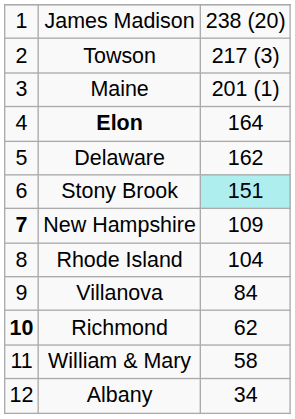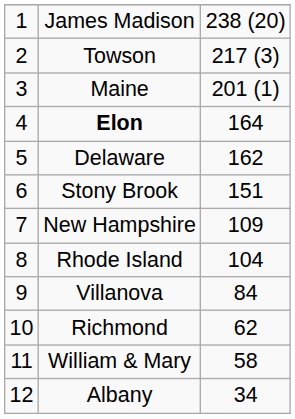(246, 191) paleturquoise background -> (246, 191) no background
(22, 225) bold -> (22, 225) normal
(22, 327) bold -> (22, 327) normal
